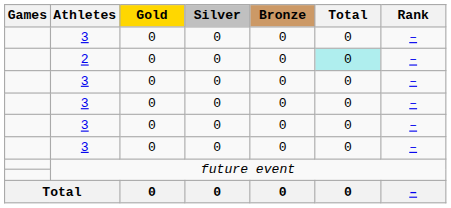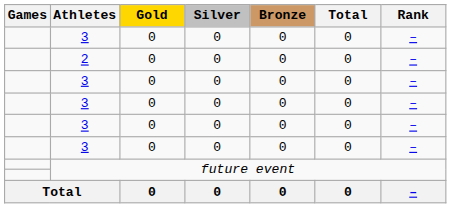(348, 59) paleturquoise background -> (348, 59) no background
